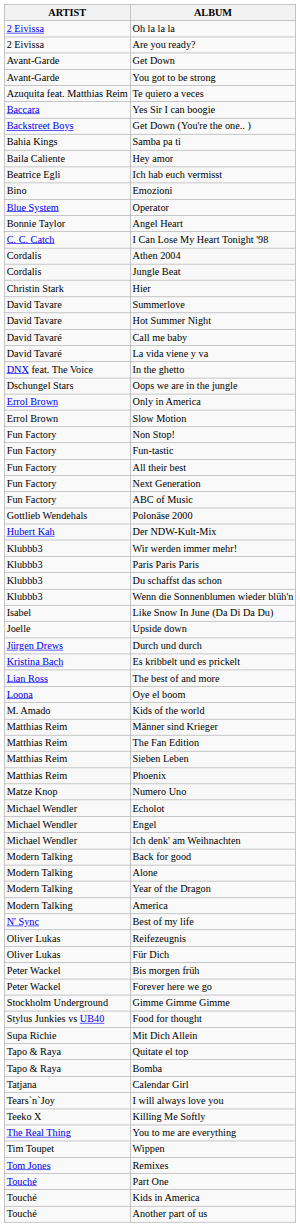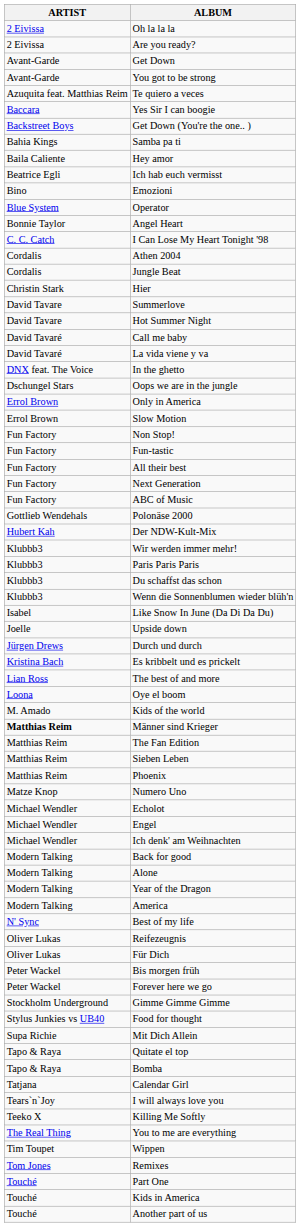(37, 727) normal -> (39, 727) bold
